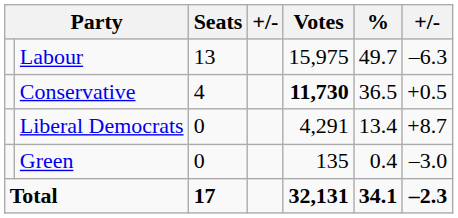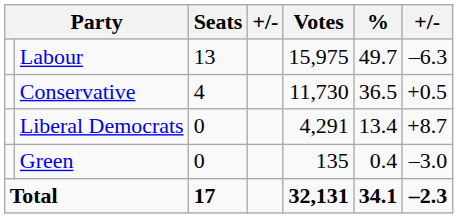(319, 91) bold -> (319, 91) normal
